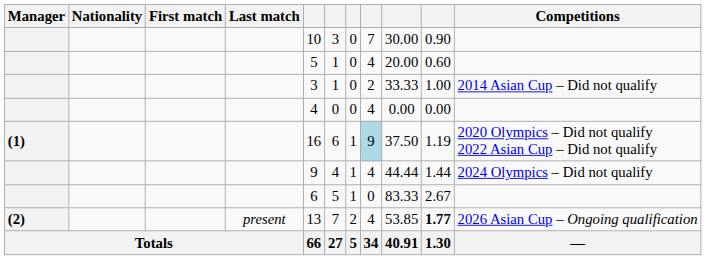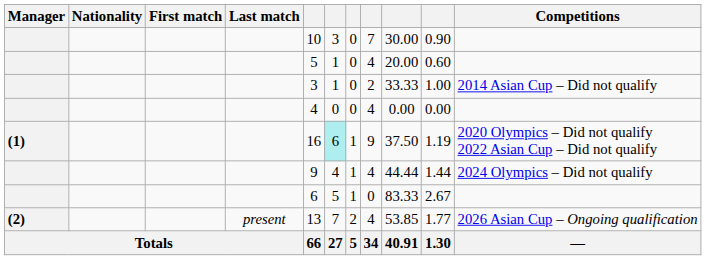(335, 141) no background -> (335, 141) paleturquoise background
(371, 141) lightblue background -> (371, 141) no background
(438, 219) bold -> (438, 219) normal
